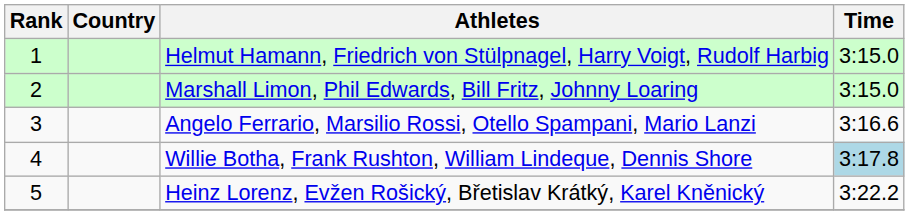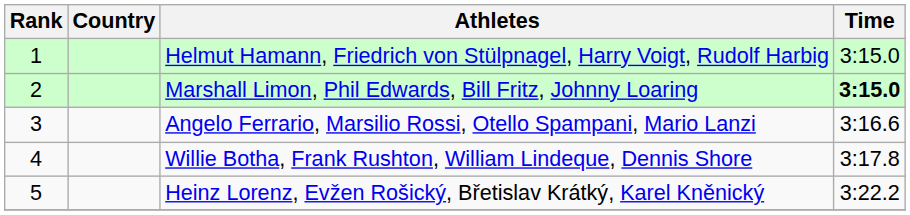(869, 90) normal -> (870, 90) bold
(869, 158) lightblue background -> (870, 158) no background
